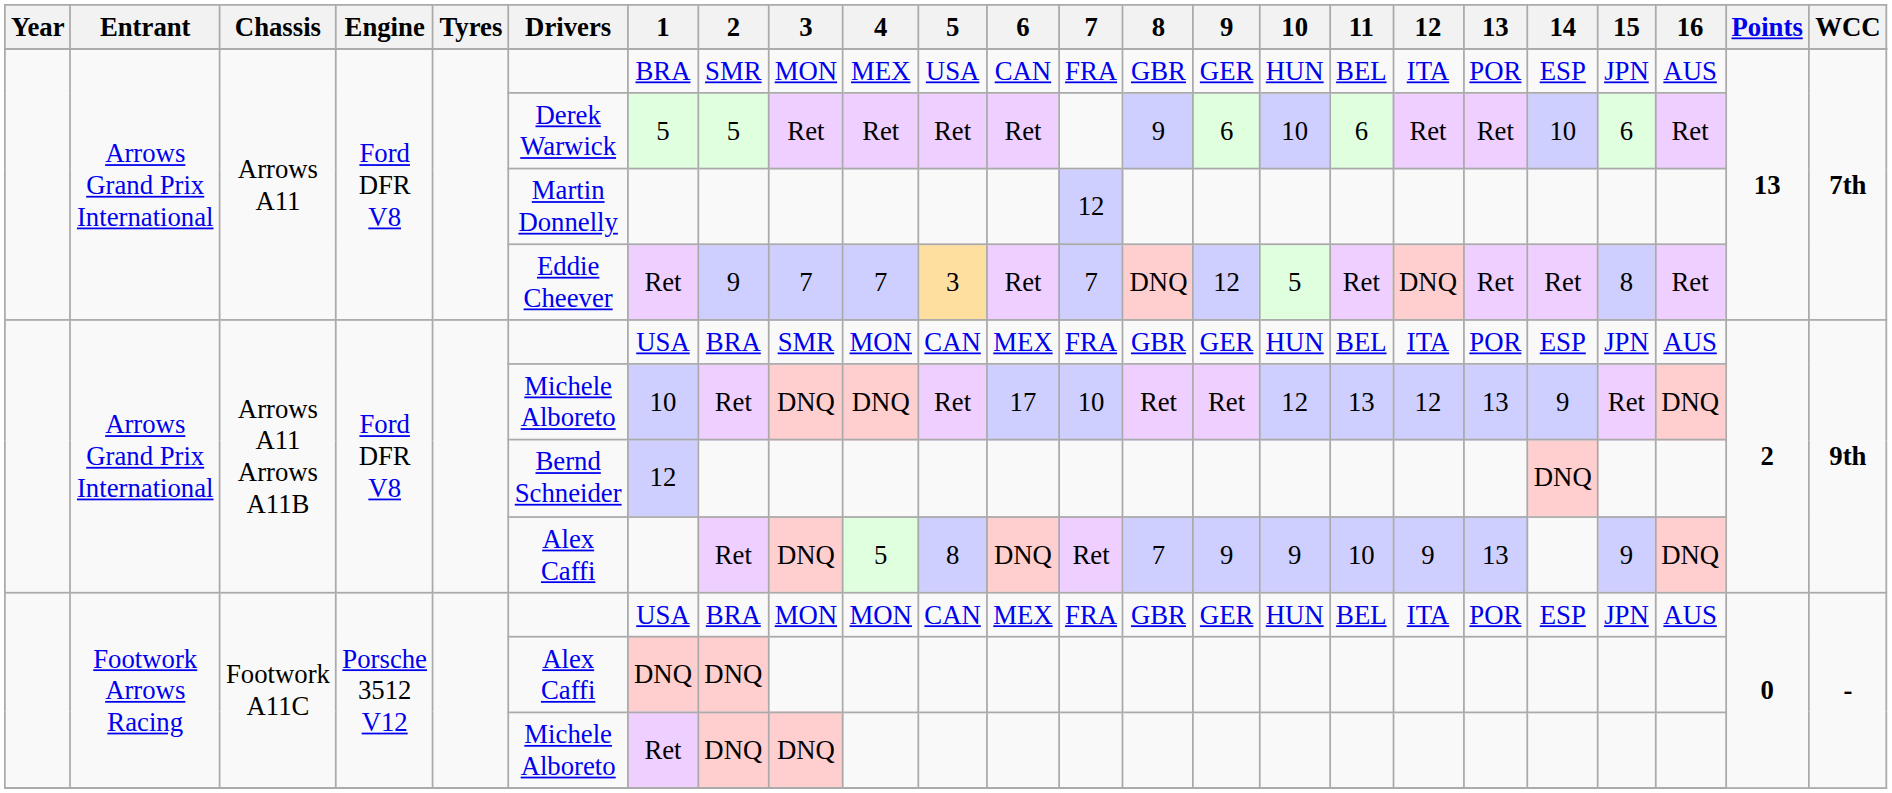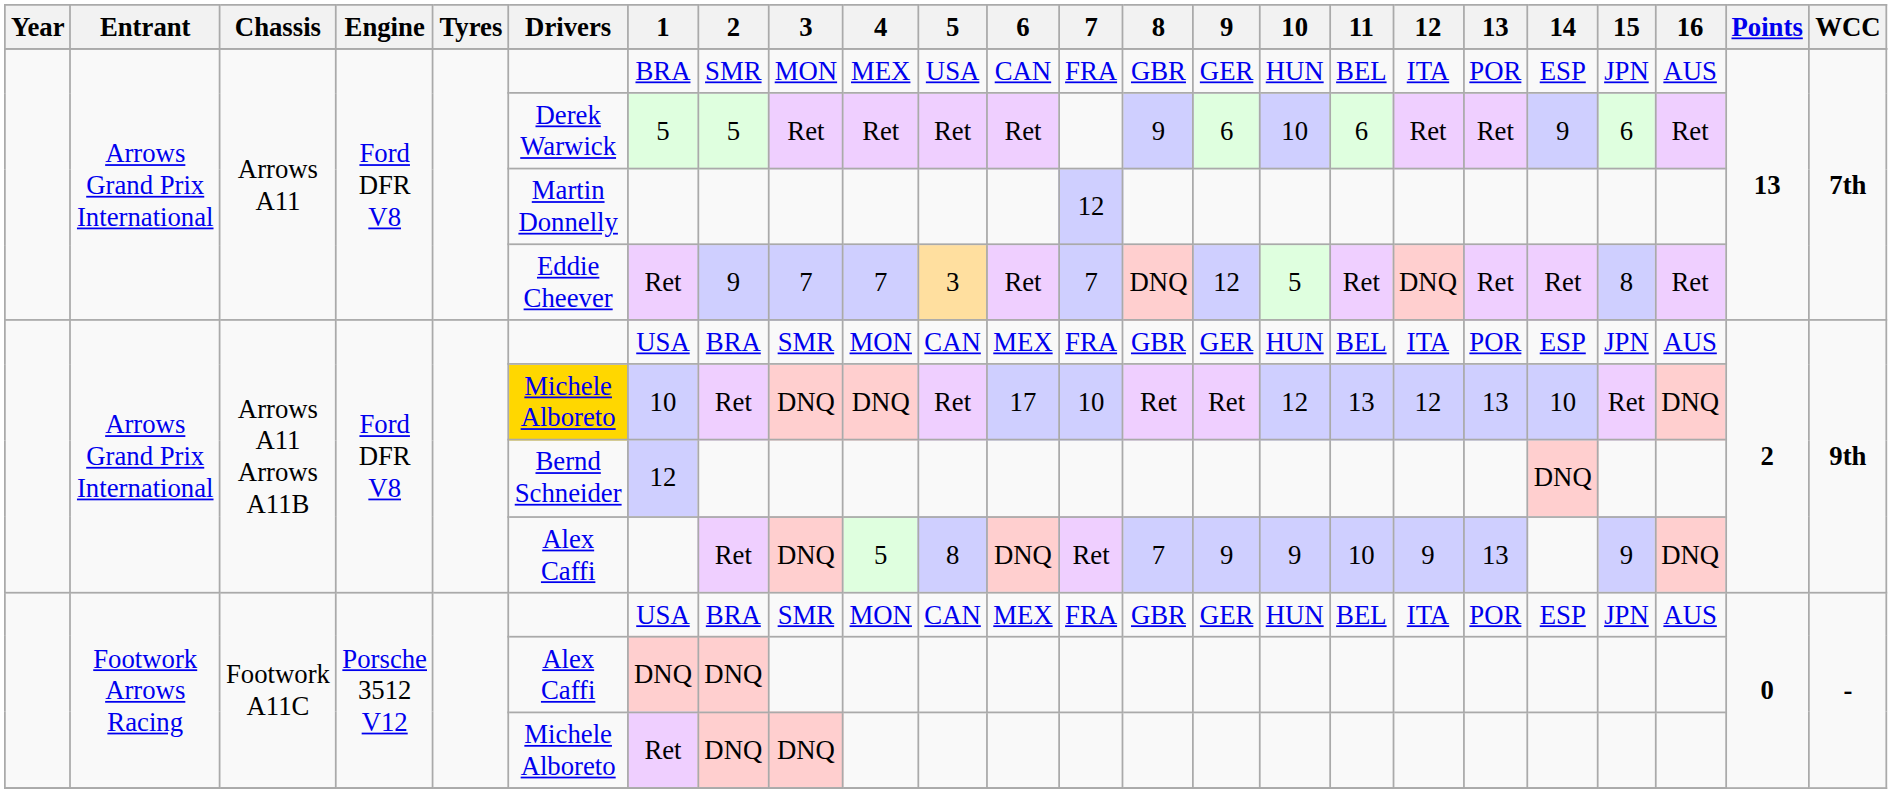(1563, 130) 10 -> (1563, 130) 9
(568, 402) no background -> (568, 402) gold background
(1563, 402) 9 -> (1563, 402) 10
(806, 613) MON -> (806, 613) SMR
